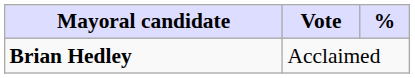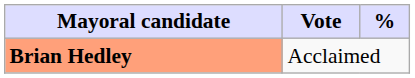(71, 55) no background -> (71, 55) lightsalmon background
